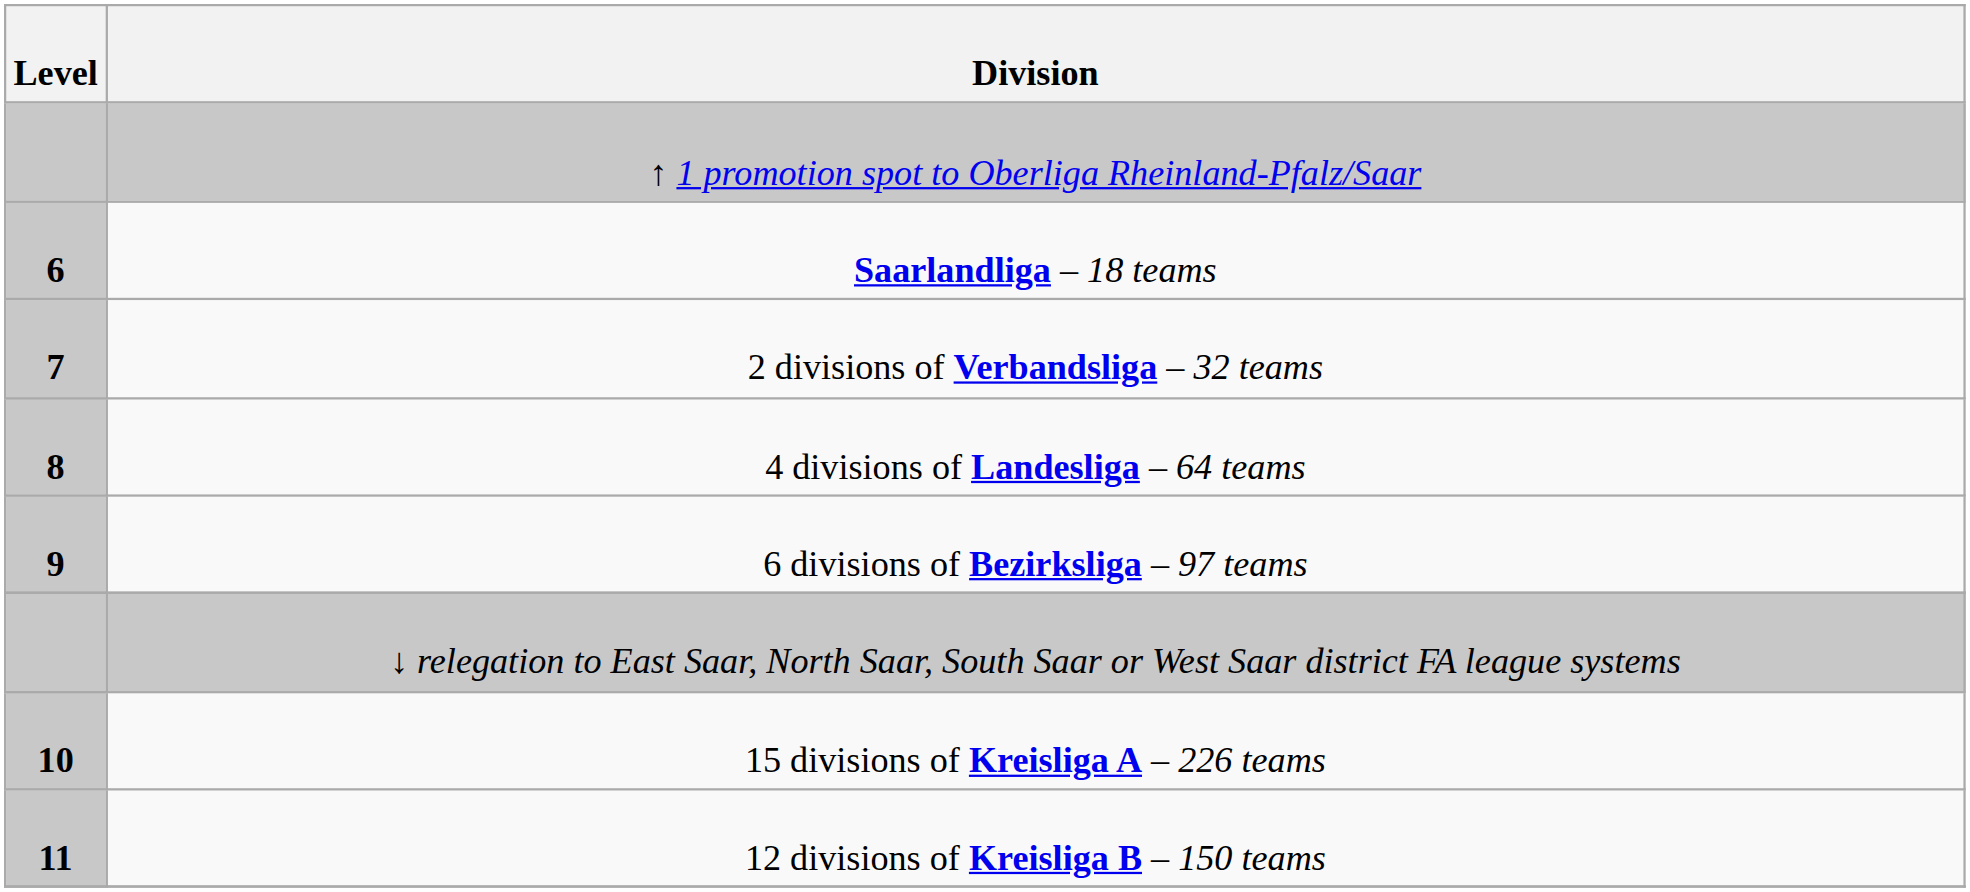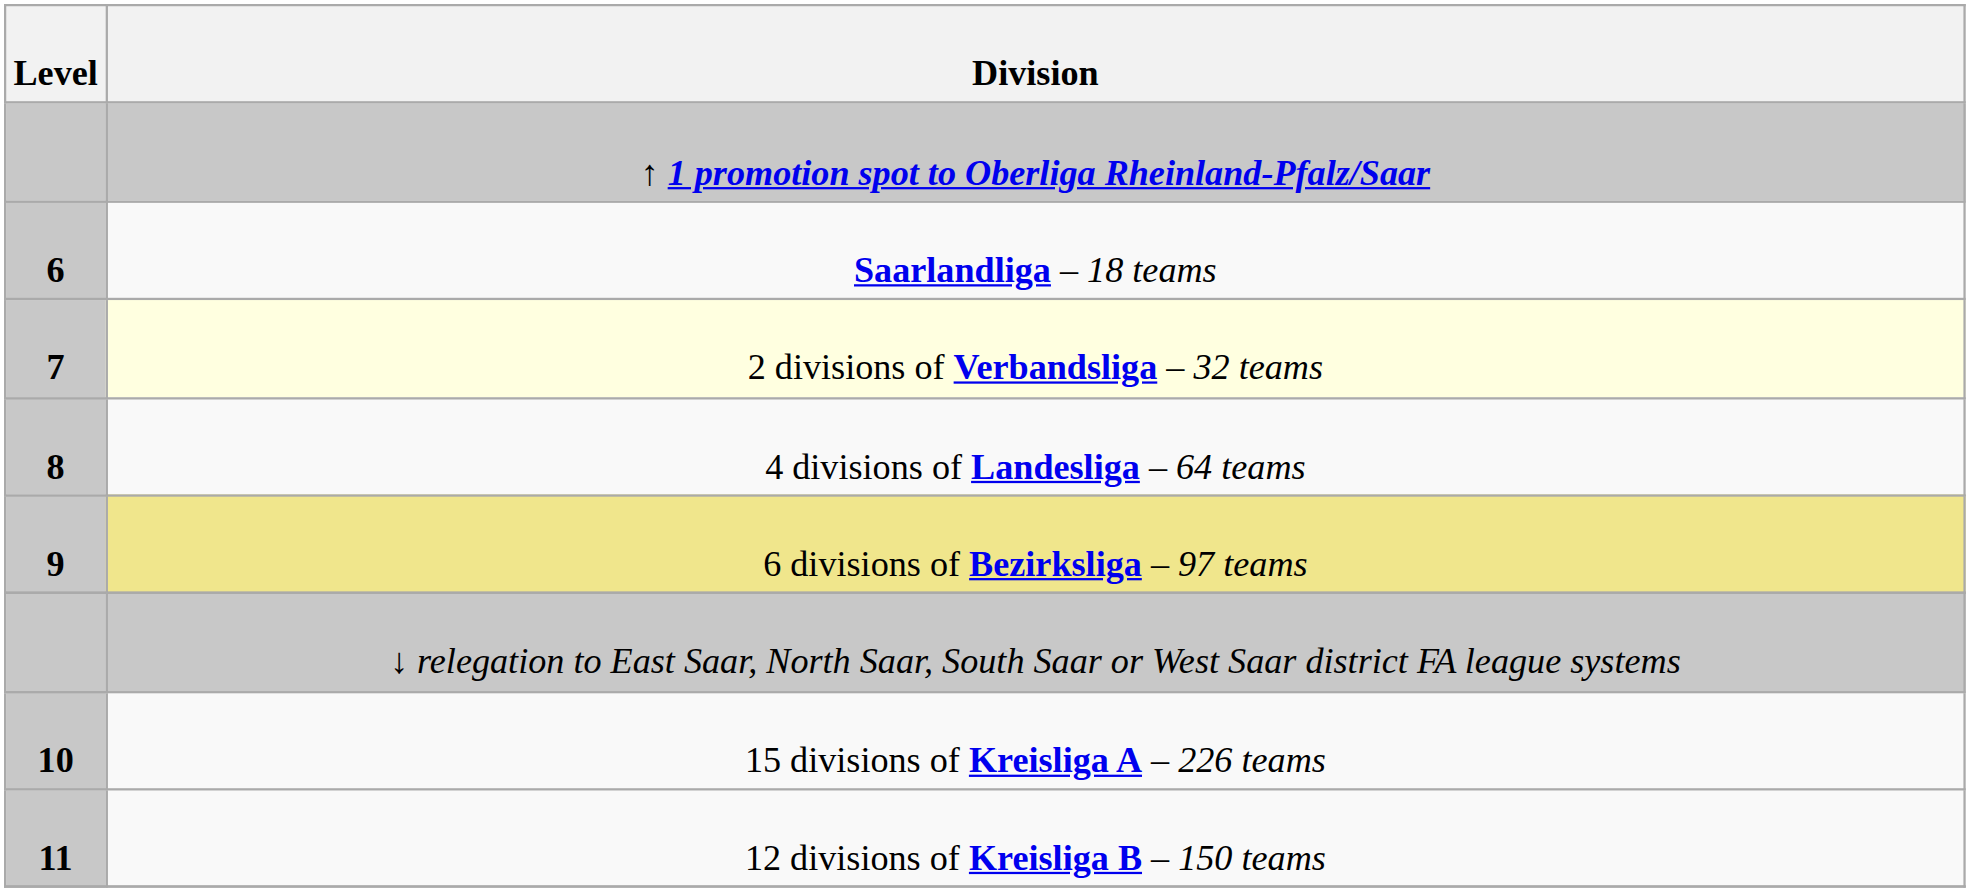(1035, 171) normal -> (1035, 171) bold
(1035, 367) no background -> (1035, 367) lightyellow background
(1035, 563) no background -> (1035, 563) khaki background
